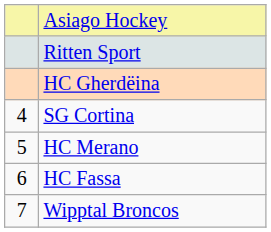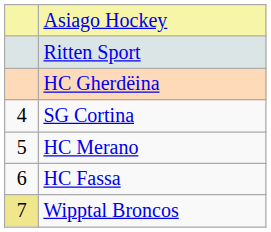(22, 210) no background -> (22, 210) khaki background
